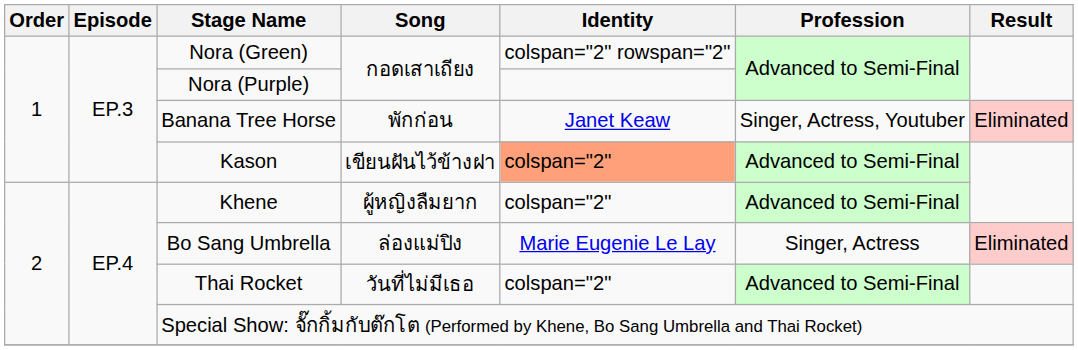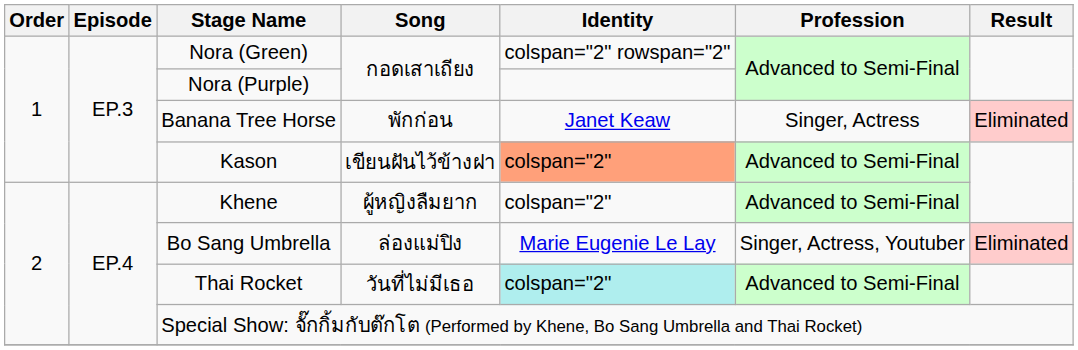(852, 120) Singer, Actress, Youtuber -> (852, 120) Singer, Actress
(852, 243) Singer, Actress -> (852, 243) Singer, Actress, Youtuber
(558, 283) no background -> (558, 283) paleturquoise background
